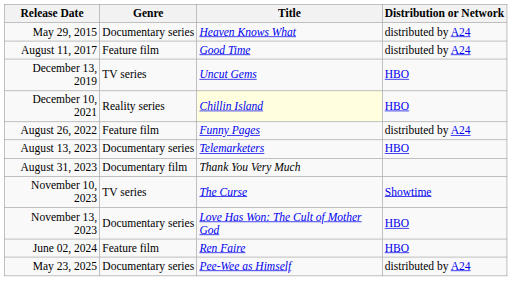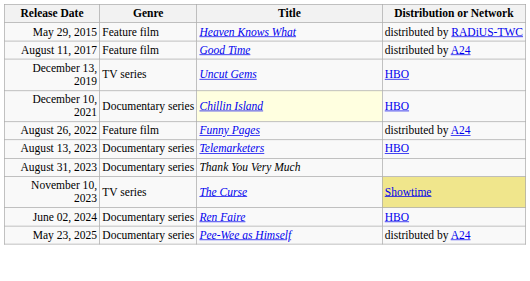(148, 31) Documentary series -> (131, 31) Feature film
(428, 31) distributed by A24 -> (454, 31) distributed by RADiUS-TWC
(134, 106) Reality series -> (148, 106) Documentary series
(145, 167) Documentary film -> (148, 167) Documentary series
(408, 192) no background -> (408, 192) khaki background
- row: (64, 223)
(131, 248) Feature film -> (148, 216) Documentary series
